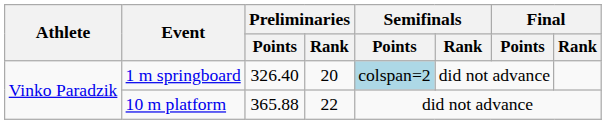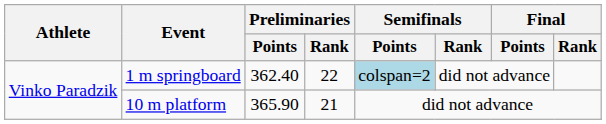(275, 75) 326.40 -> (275, 75) 362.40
(329, 75) 20 -> (329, 75) 22
(275, 104) 365.88 -> (275, 104) 365.90
(329, 104) 22 -> (329, 104) 21
